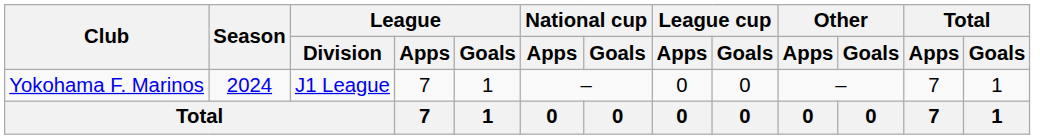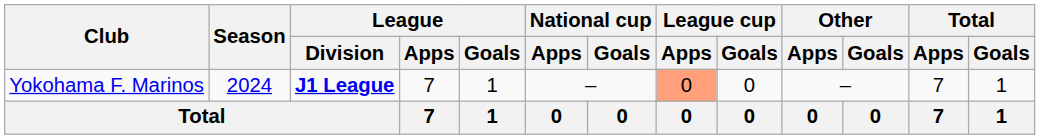(342, 85) normal -> (345, 85) bold
(682, 85) no background -> (686, 85) lightsalmon background
